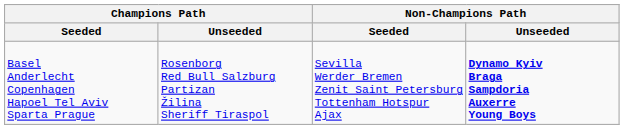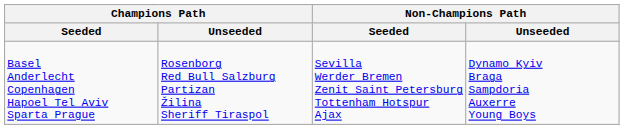(506, 90) bold -> (506, 90) normal
